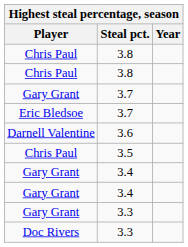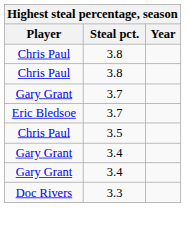- row: (51, 133)
- row: (51, 212)
